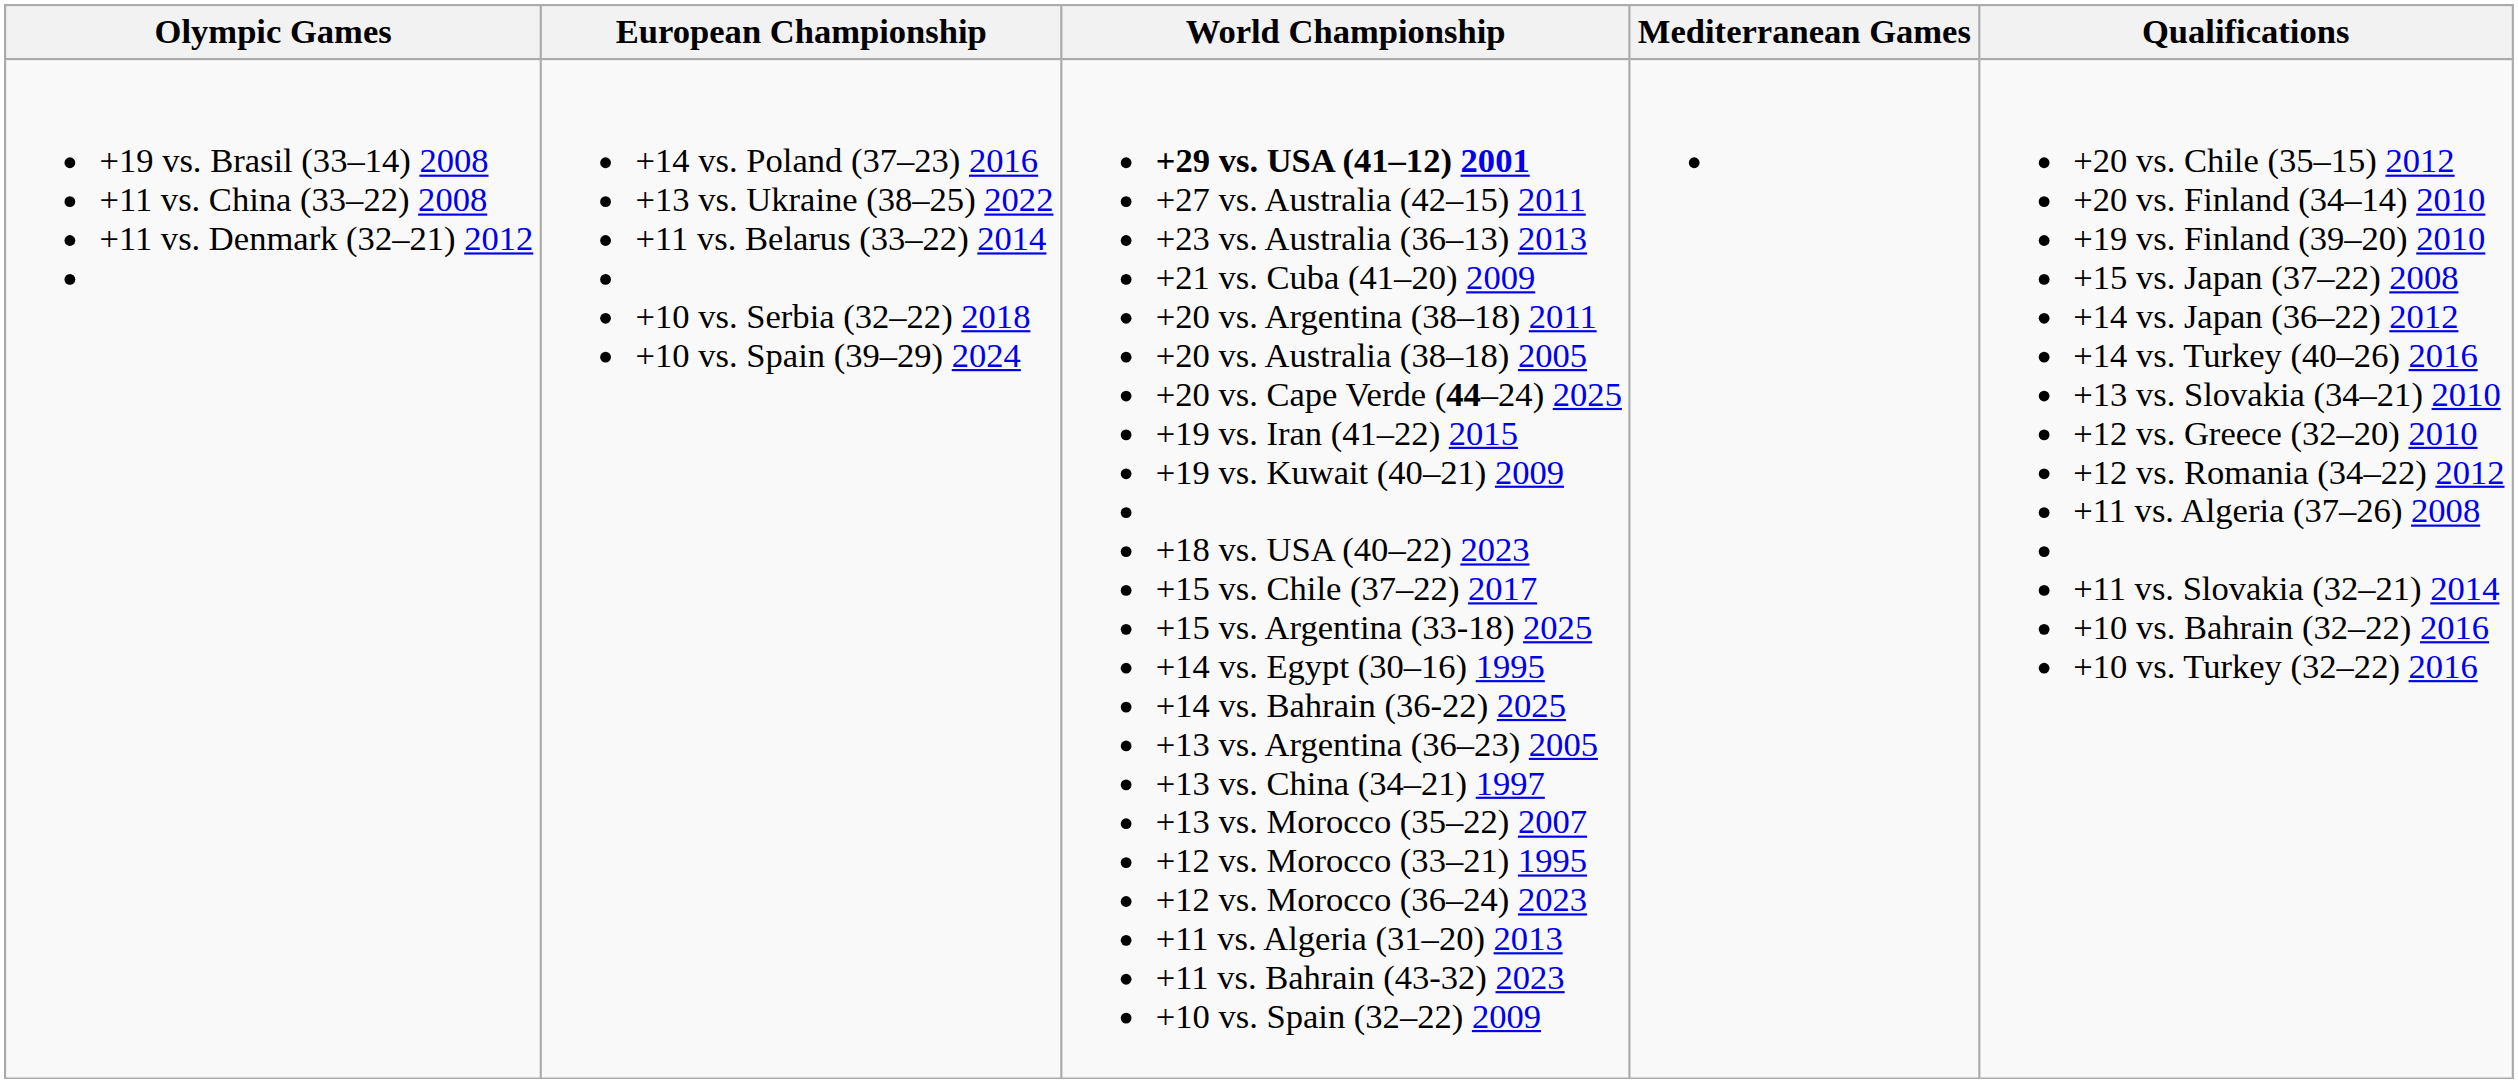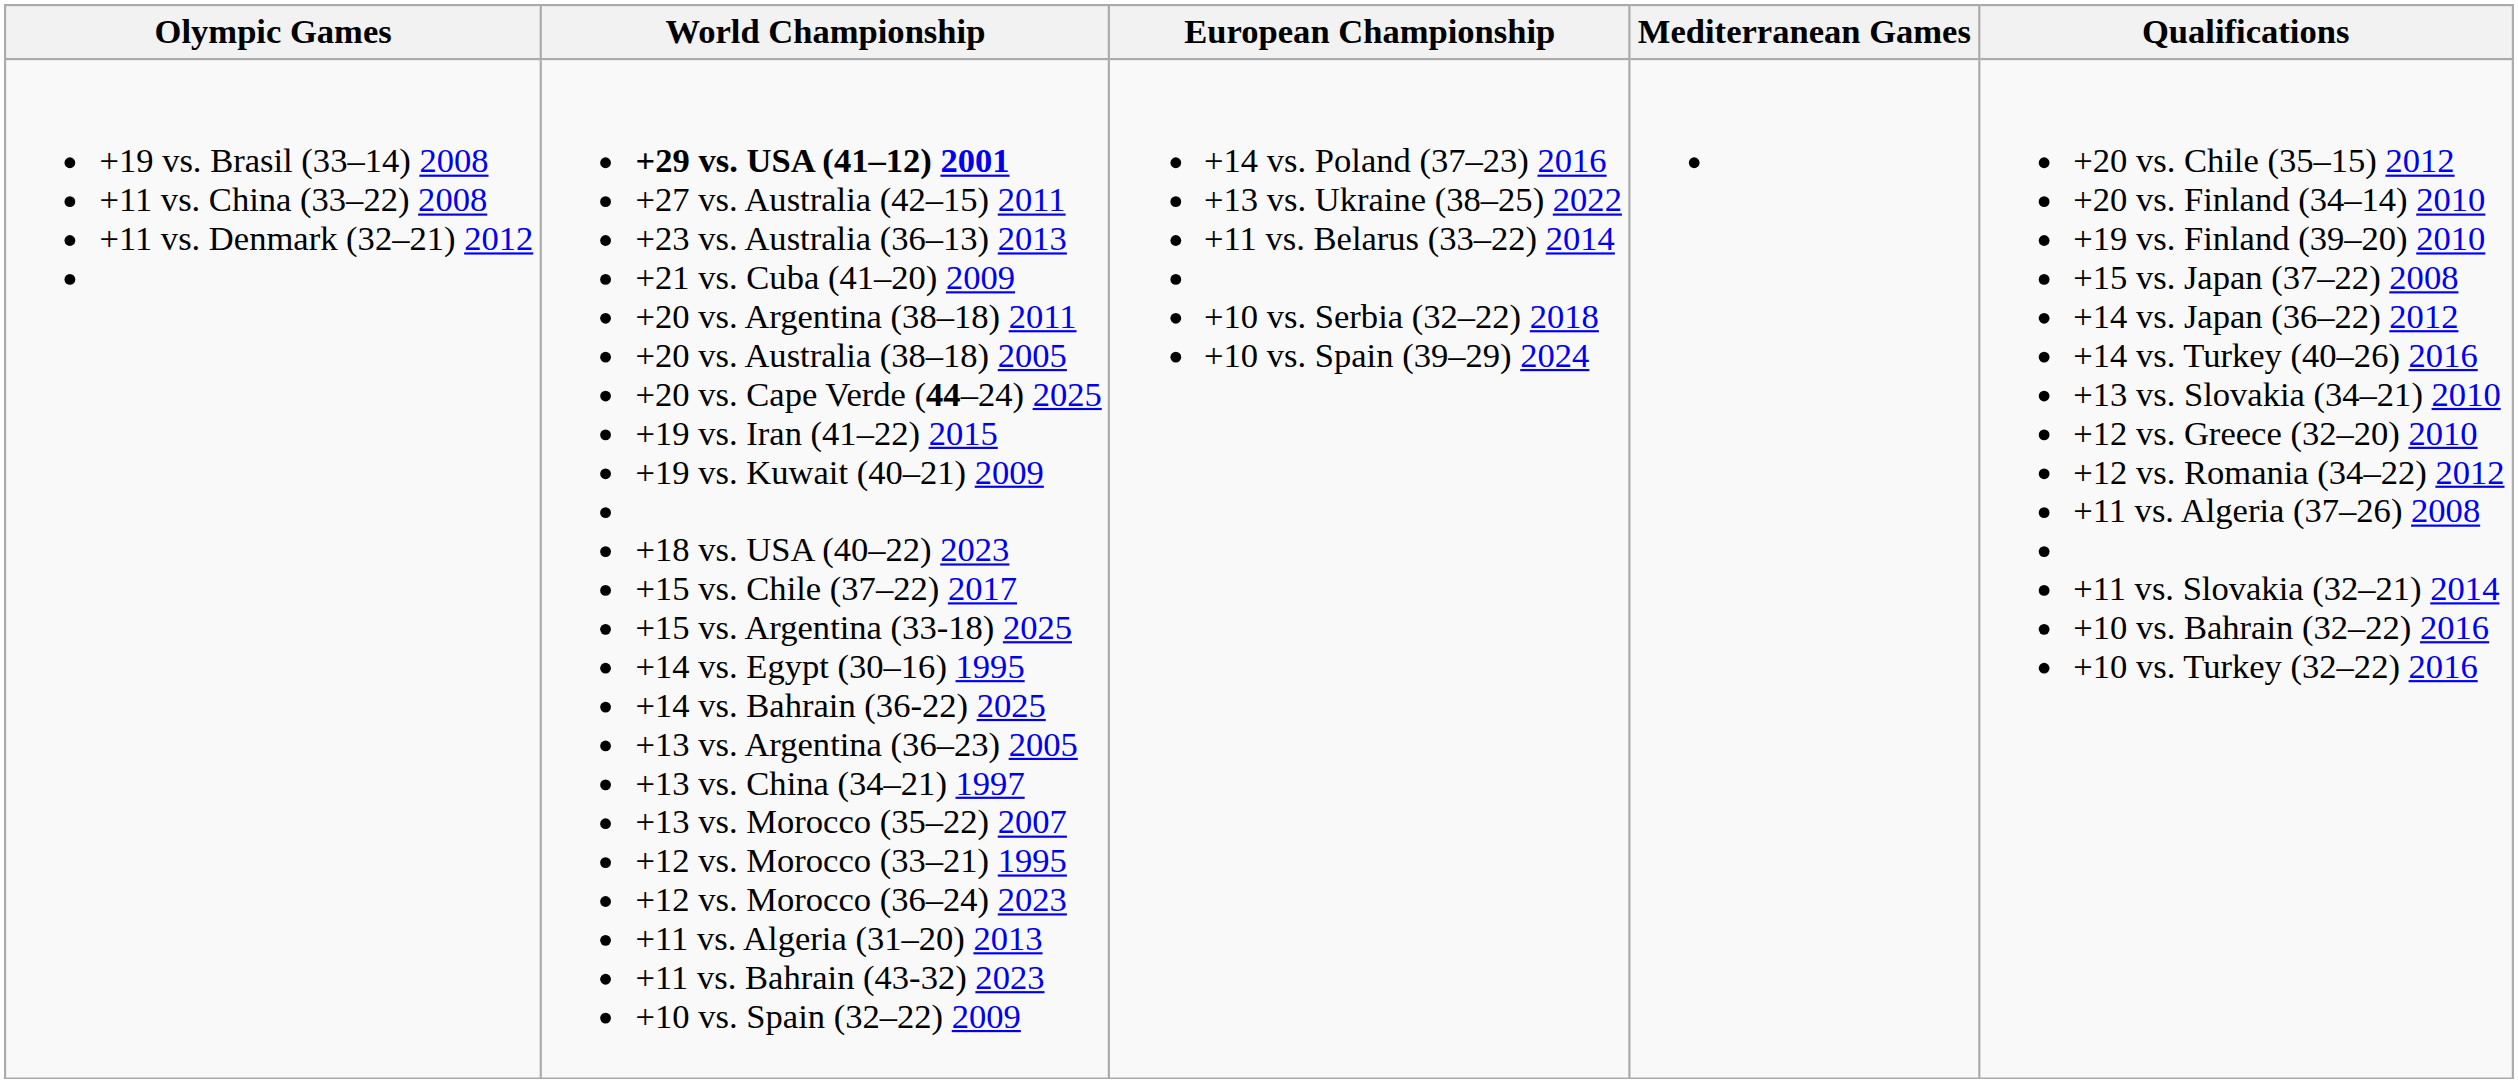columns swapped: (1346, 31) <-> (801, 31)
